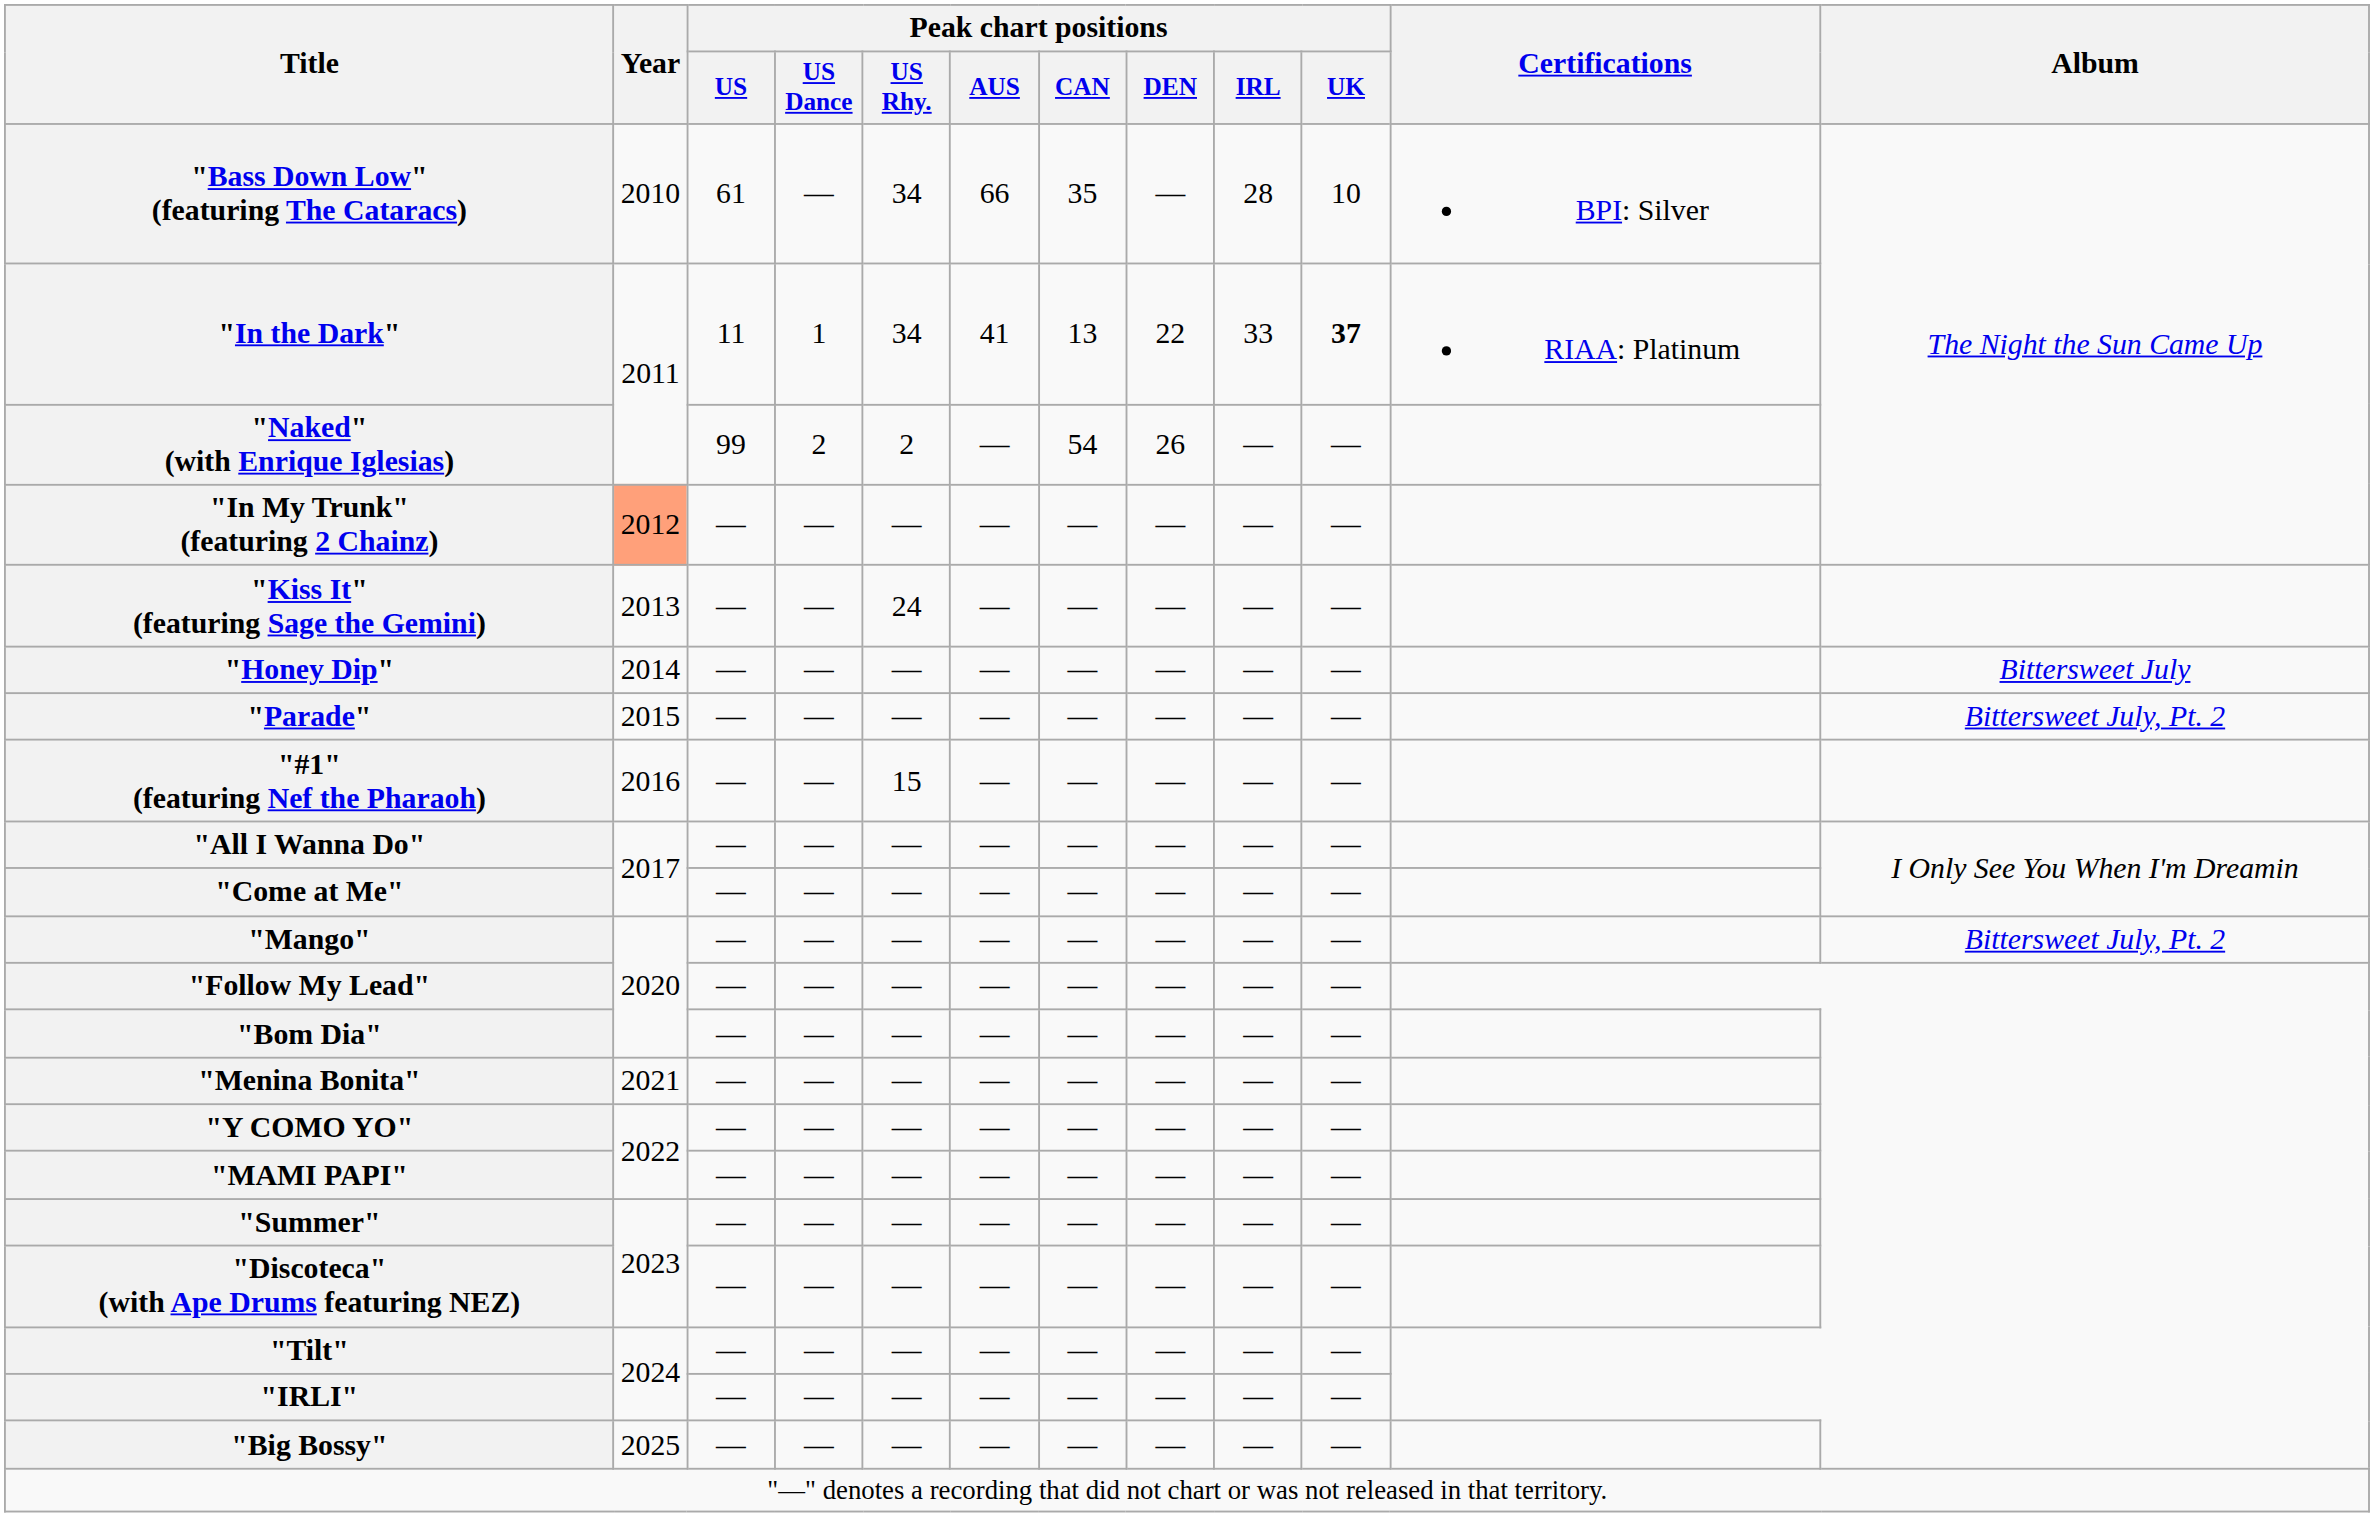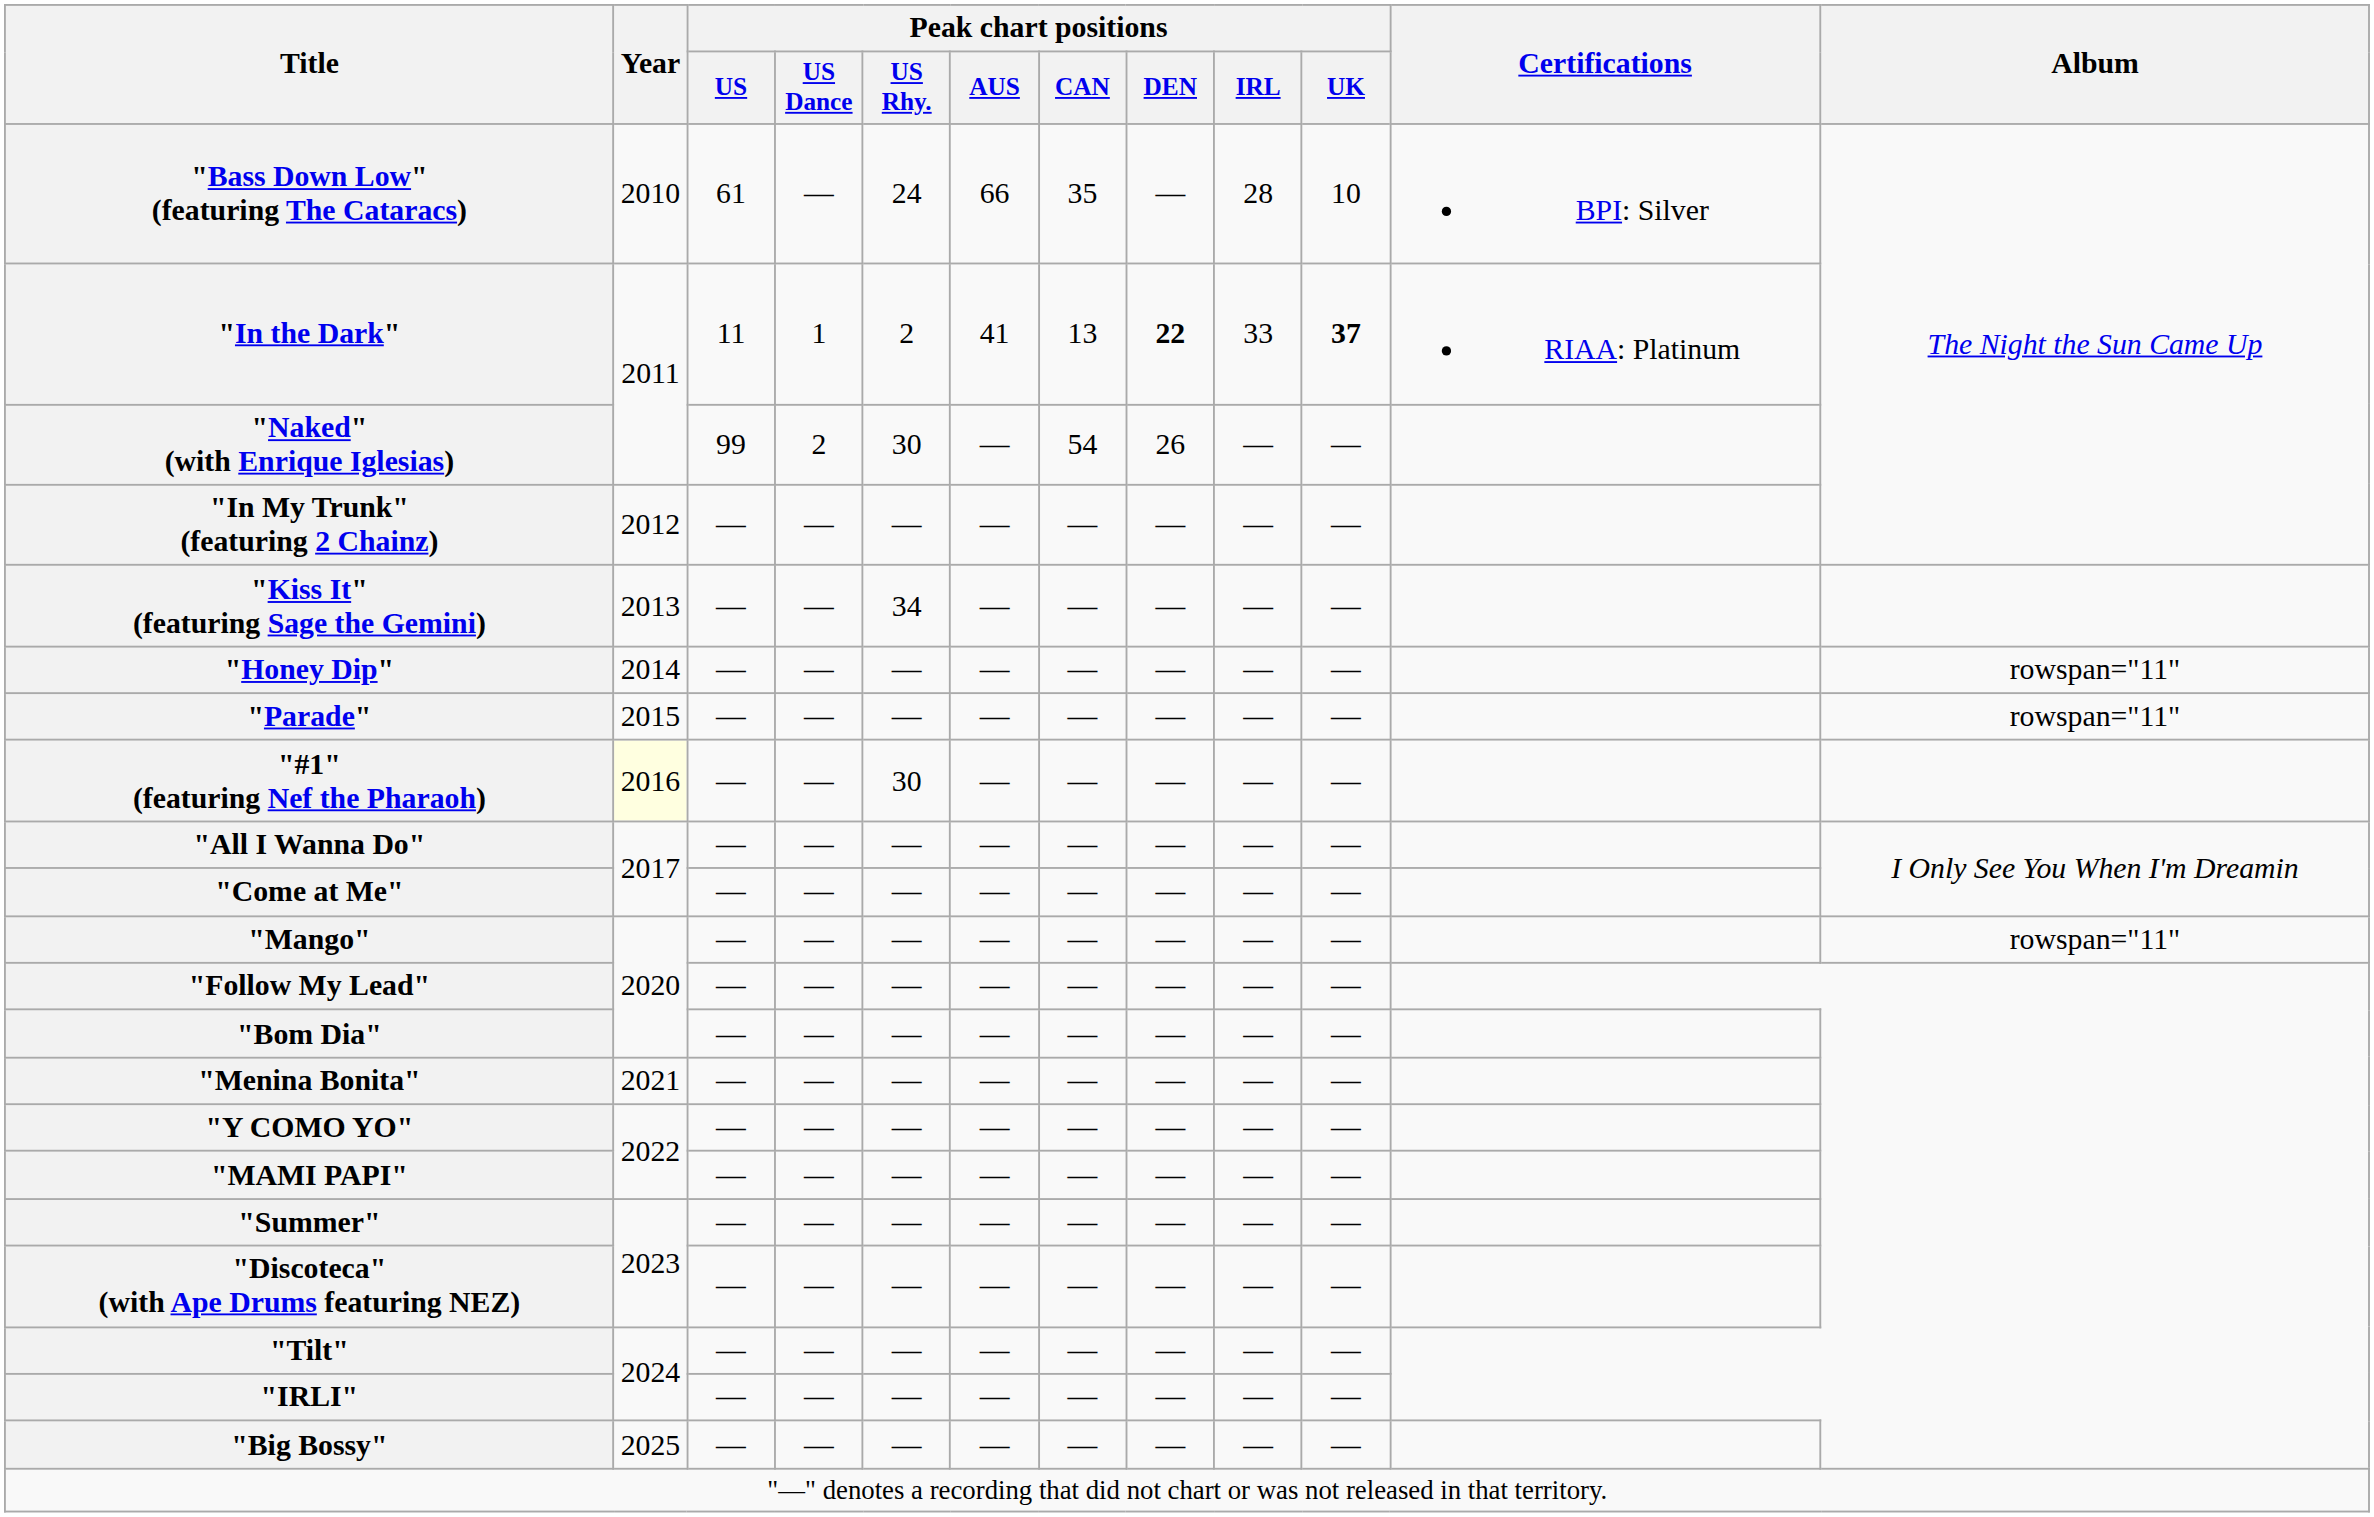(907, 193) 34 -> (907, 193) 24
(907, 333) 34 -> (907, 333) 2
(1170, 333) normal -> (1170, 333) bold
(907, 443) 2 -> (907, 443) 30
(650, 524) lightsalmon background -> (650, 524) no background
(907, 605) 24 -> (907, 605) 34
(2095, 669) Bittersweet July -> (2095, 669) rowspan="11"
(2095, 716) Bittersweet July, Pt. 2 -> (2095, 716) rowspan="11"
(650, 780) no background -> (650, 780) lightyellow background
(907, 780) 15 -> (907, 780) 30
(2095, 938) Bittersweet July, Pt. 2 -> (2095, 938) rowspan="11"
